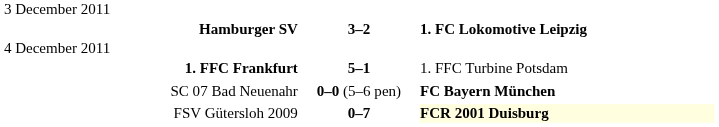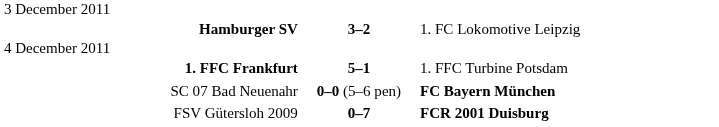(504, 28) bold -> (500, 28) normal
(484, 113) lightyellow background -> (484, 113) no background
